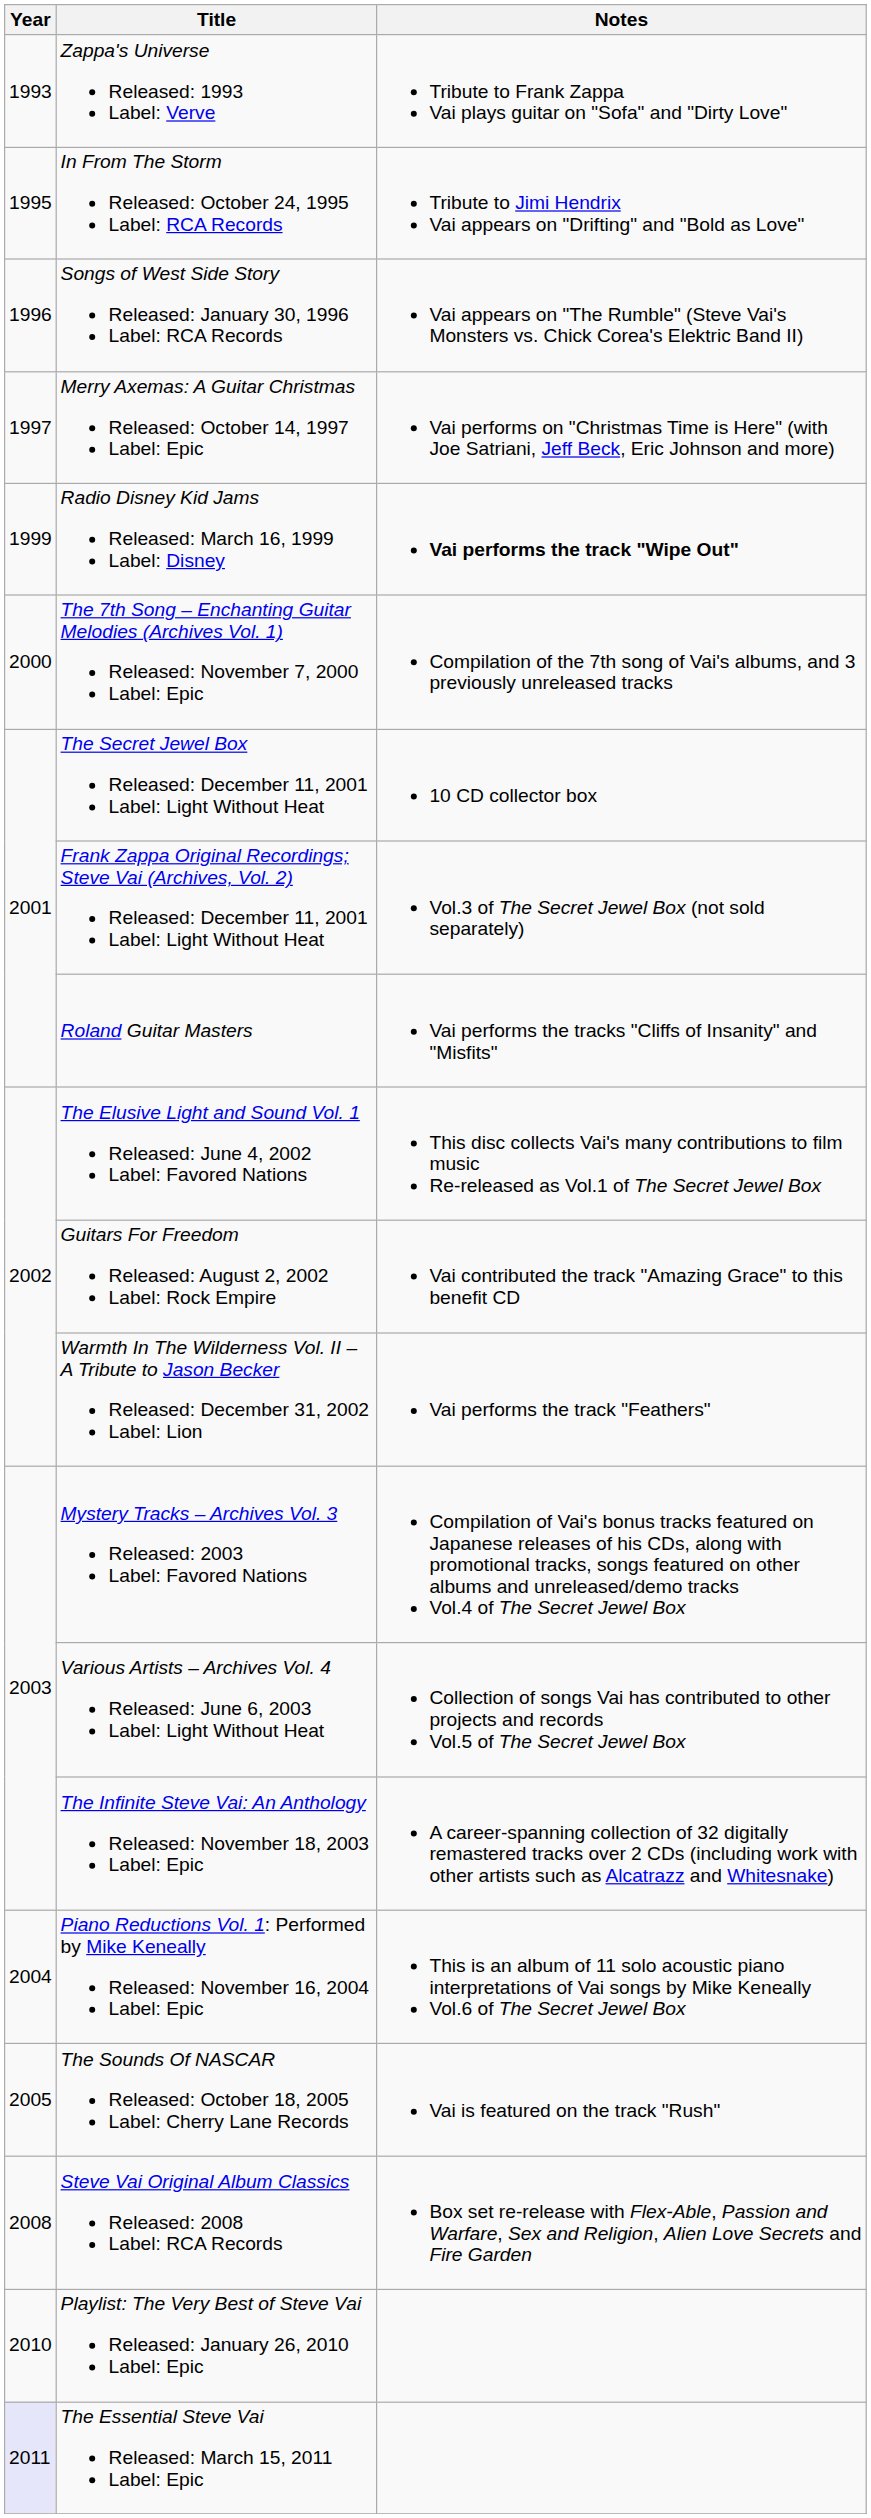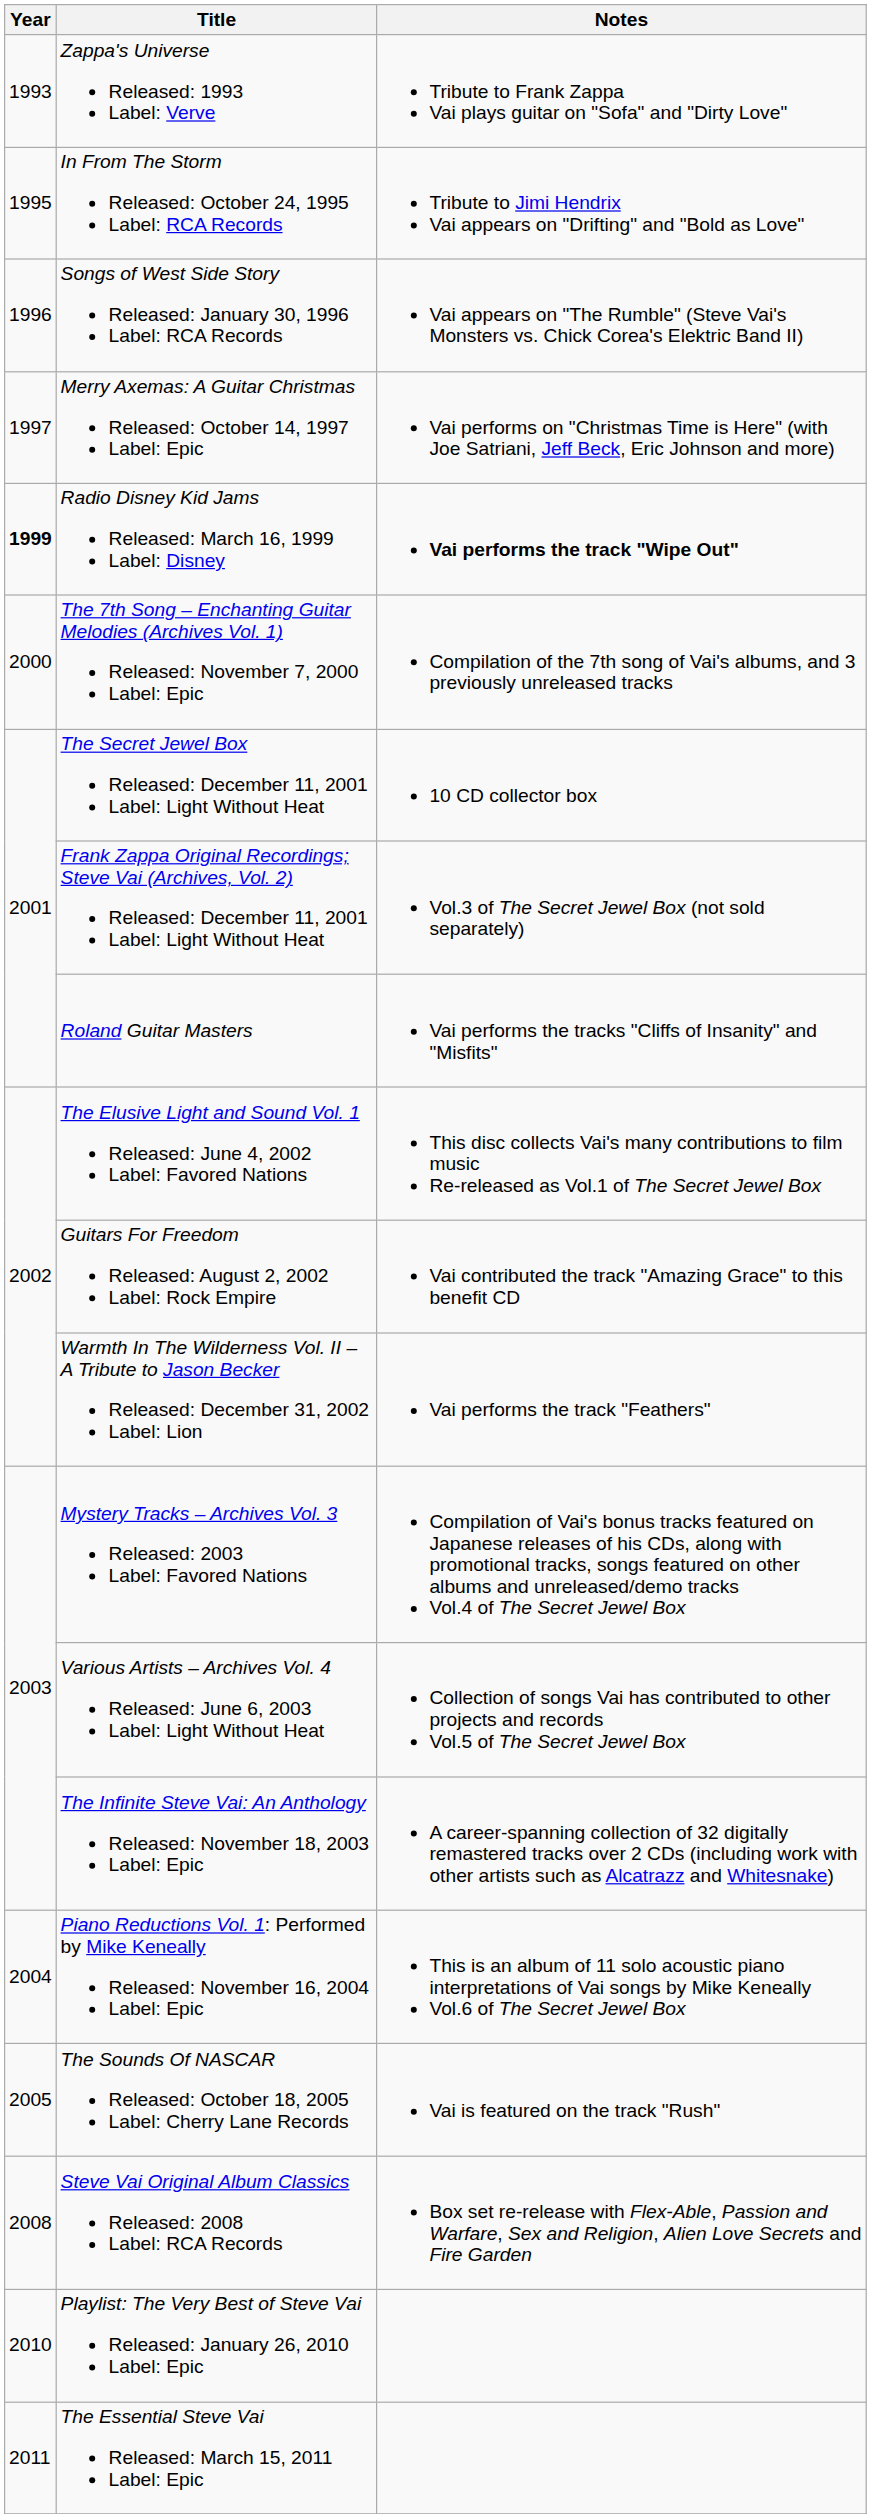(30, 539) normal -> (30, 539) bold
(30, 2457) lavender background -> (30, 2457) no background
